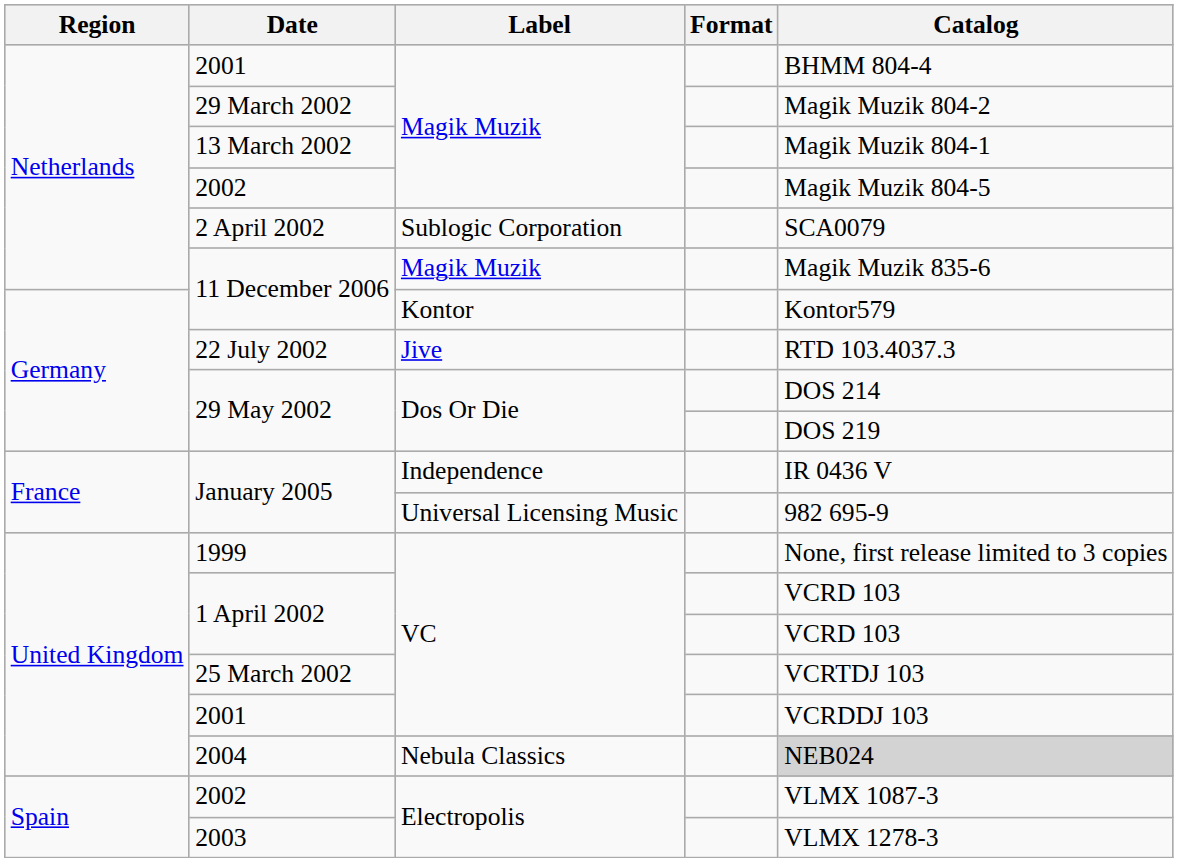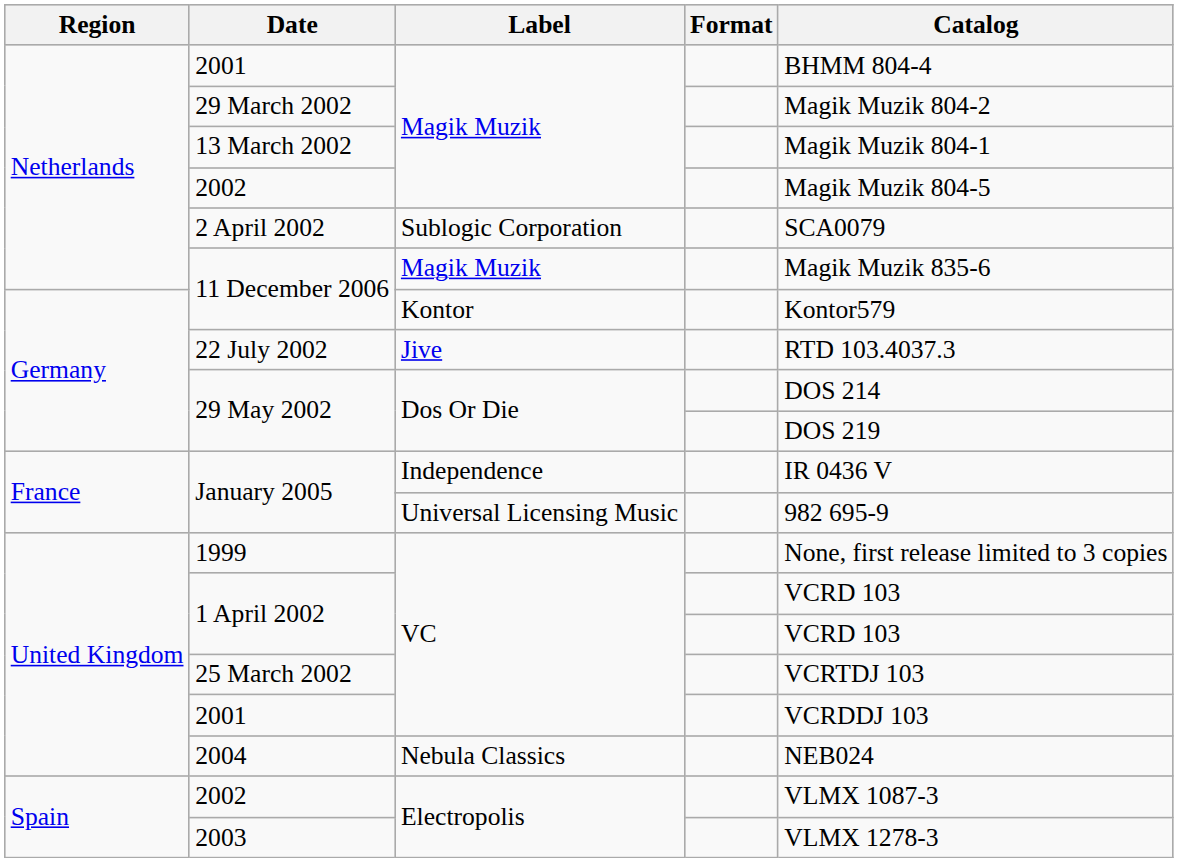(829, 755) lightgrey background -> (829, 755) no background
